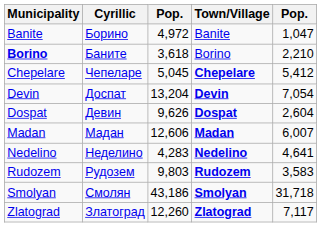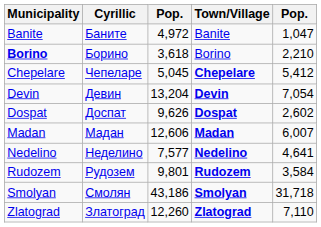(107, 34) Борино -> (106, 34) Баните
(106, 53) Баните -> (107, 53) Борино
(106, 93) Доспат -> (103, 93) Девин
(103, 113) Девин -> (106, 113) Доспат
(298, 113) 2,604 -> (298, 113) 2,602
(173, 152) 4,283 -> (173, 152) 7,577
(173, 172) 9,803 -> (173, 172) 9,801
(298, 172) 3,583 -> (298, 172) 3,584
(298, 212) 7,117 -> (298, 212) 7,110
